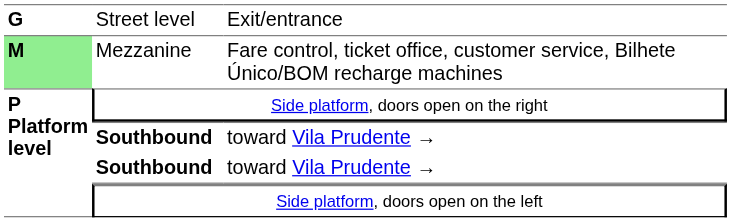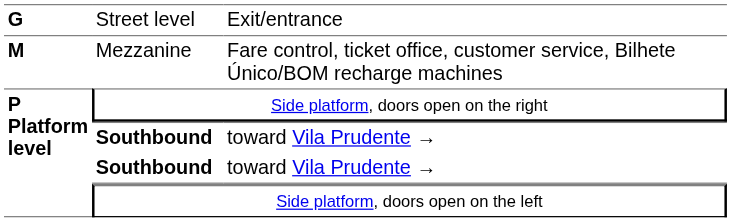(16, 50) lightgreen background -> (16, 50) no background
